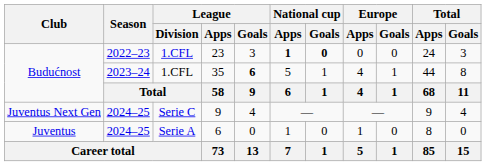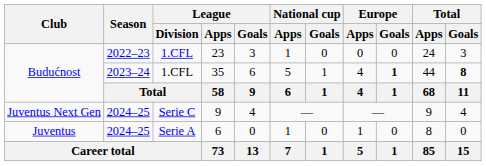(288, 53) bold -> (288, 53) normal
(324, 53) bold -> (324, 53) normal
(252, 72) bold -> (252, 72) normal
(394, 72) normal -> (394, 72) bold
(463, 72) normal -> (463, 72) bold
